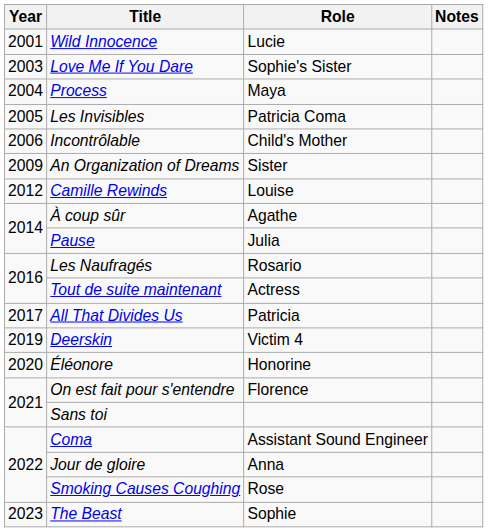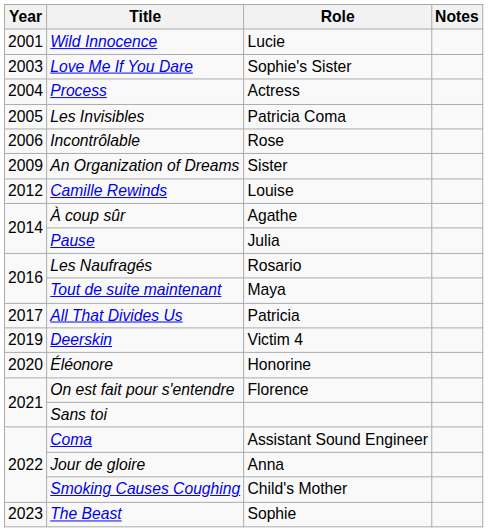(267, 91) Maya -> (274, 91) Actress
(297, 141) Child's Mother -> (266, 141) Rose
(274, 290) Actress -> (267, 290) Maya
(266, 489) Rose -> (297, 489) Child's Mother
